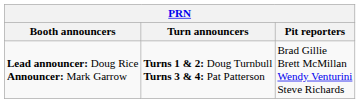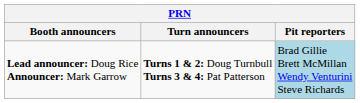(315, 70) no background -> (315, 70) lightblue background
